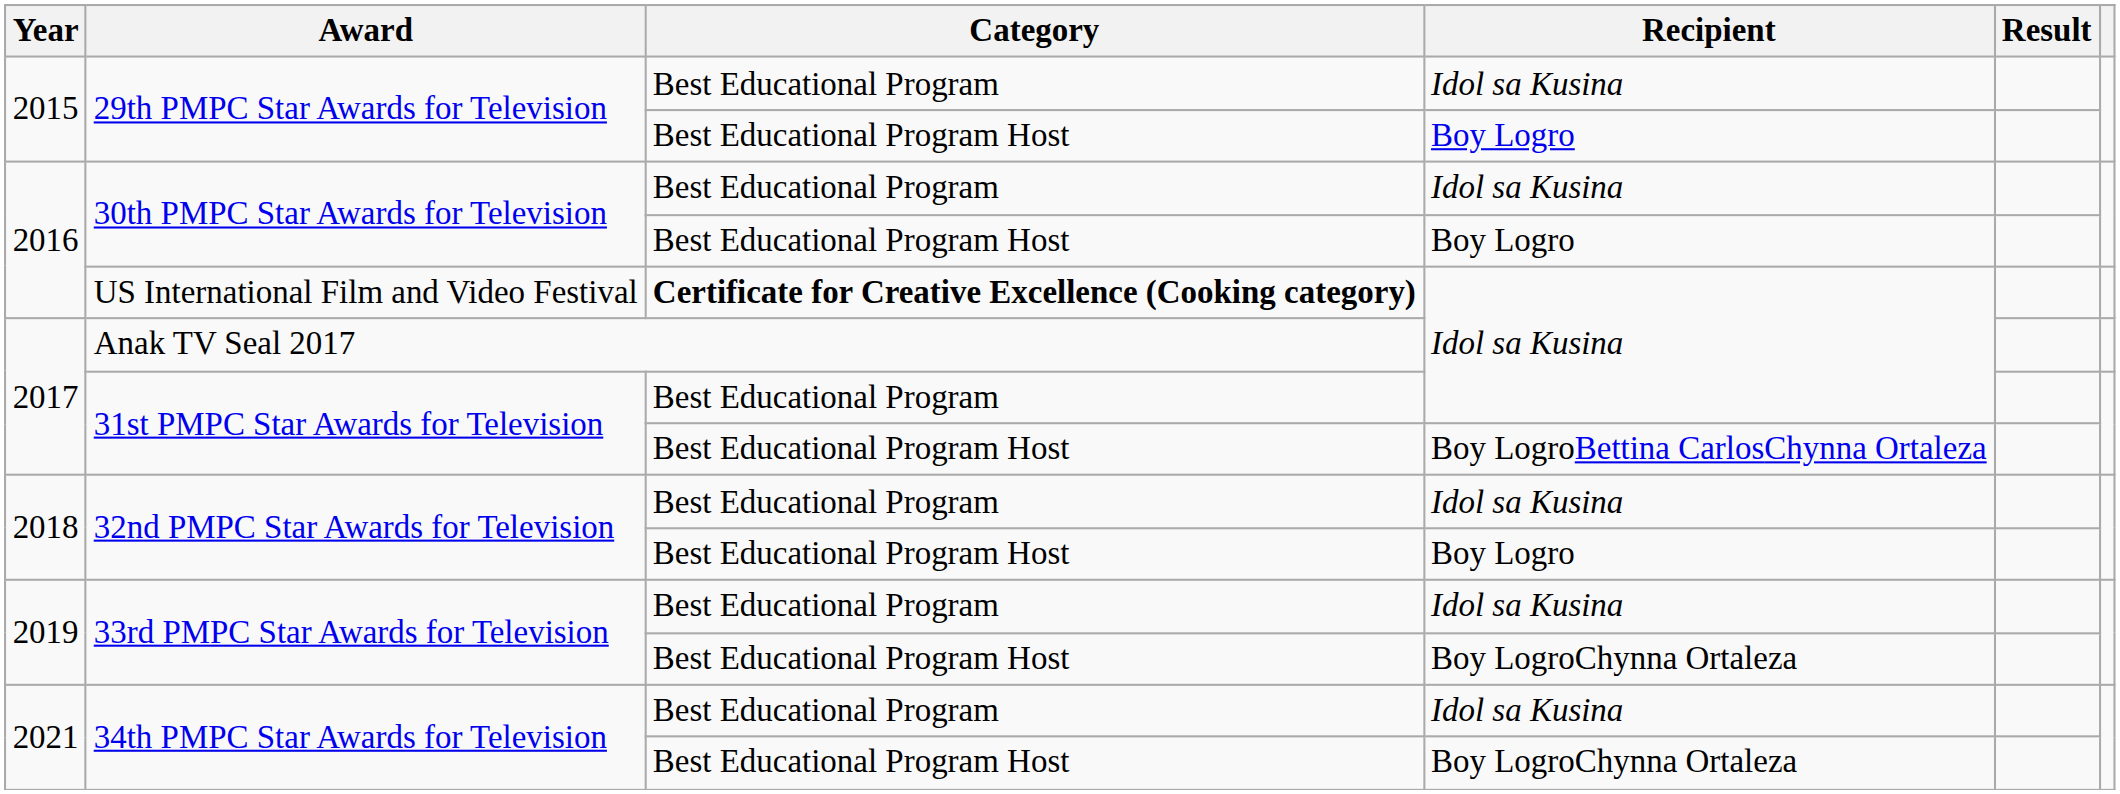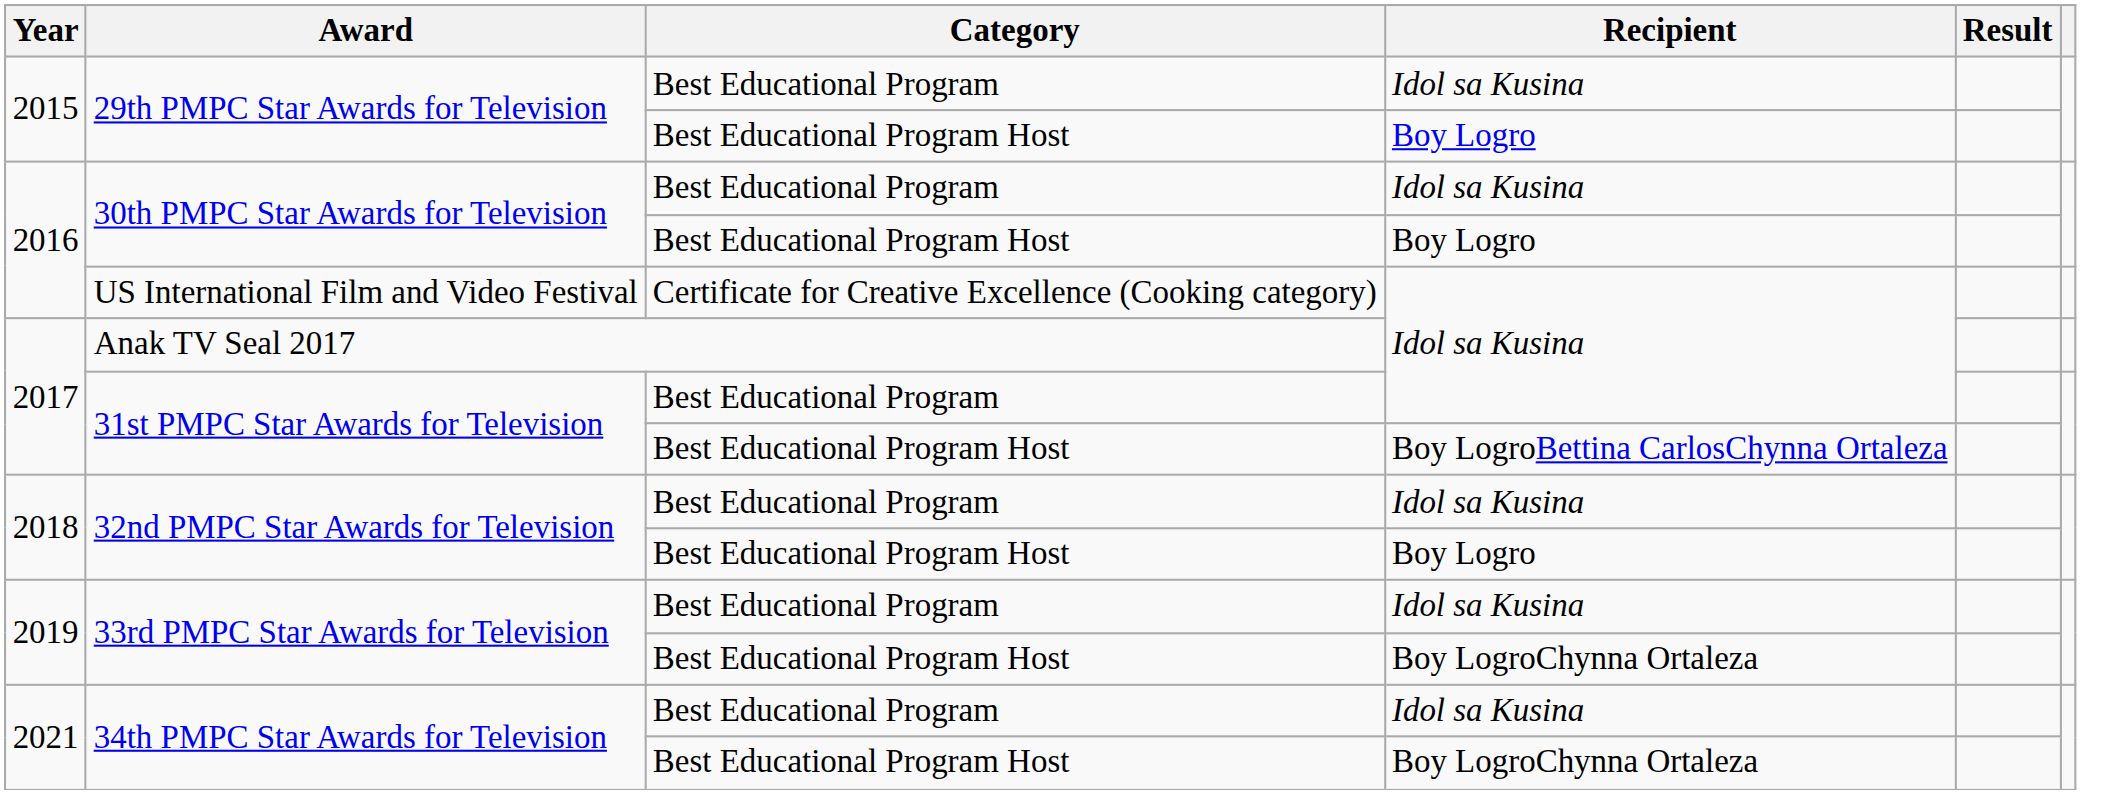(1034, 291) bold -> (1015, 291) normal
